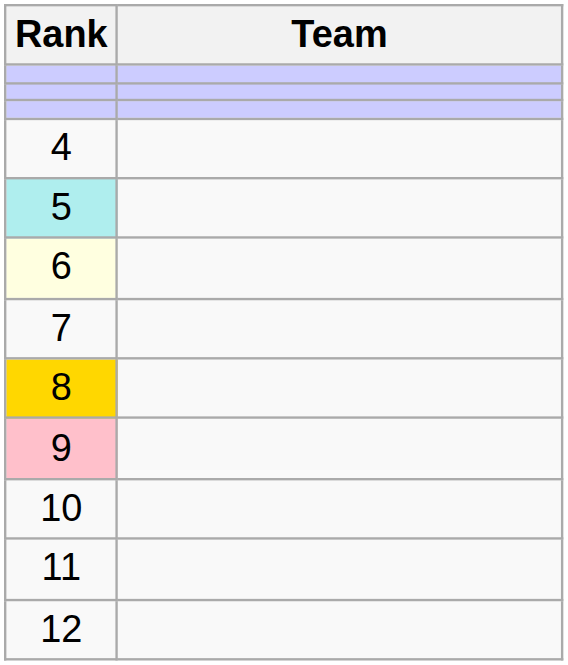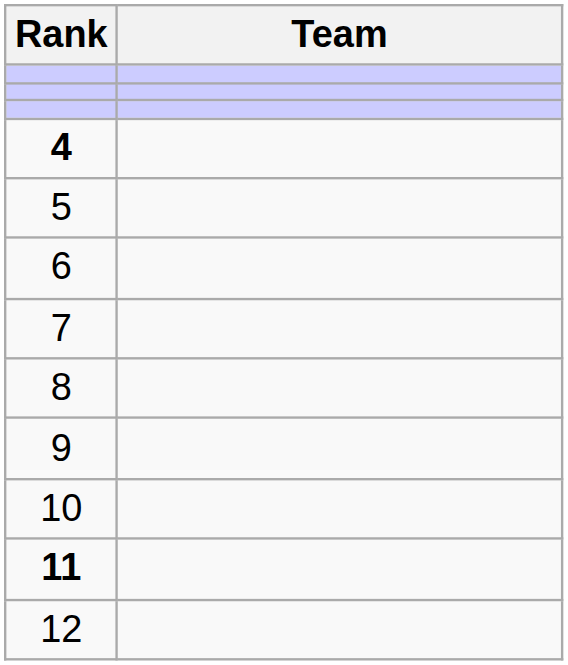(61, 147) normal -> (61, 147) bold
(61, 207) paleturquoise background -> (61, 207) no background
(61, 267) lightyellow background -> (61, 267) no background
(61, 387) gold background -> (61, 387) no background
(61, 447) pink background -> (61, 447) no background
(61, 568) normal -> (61, 568) bold
